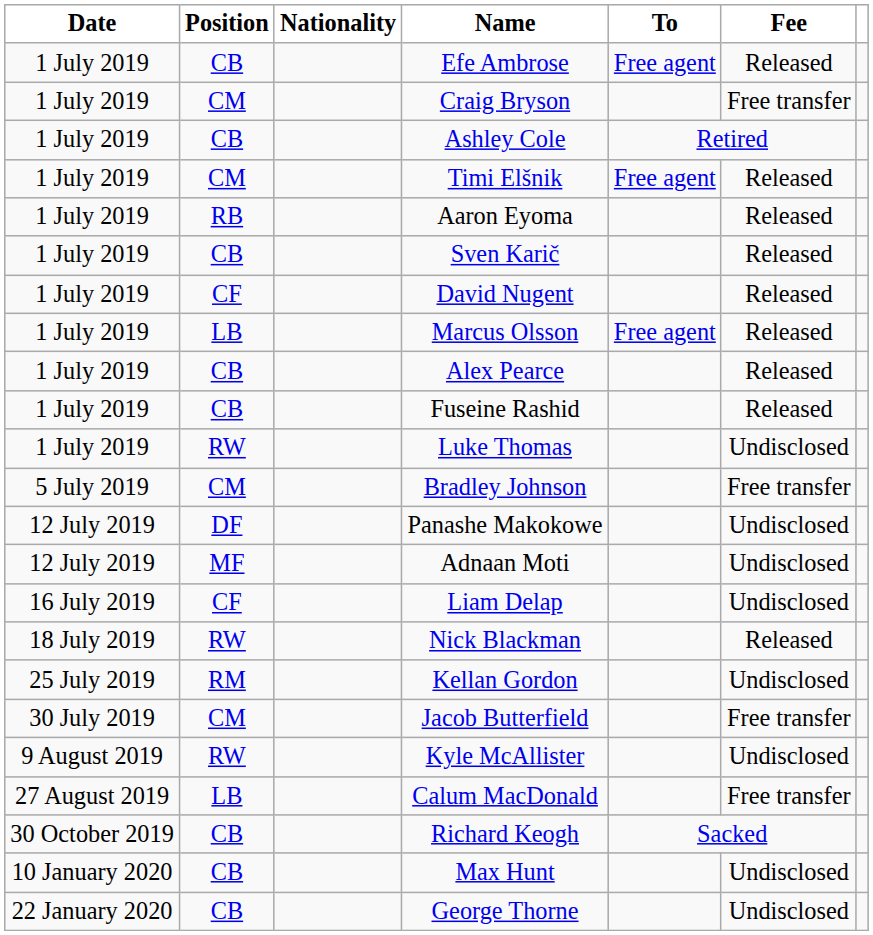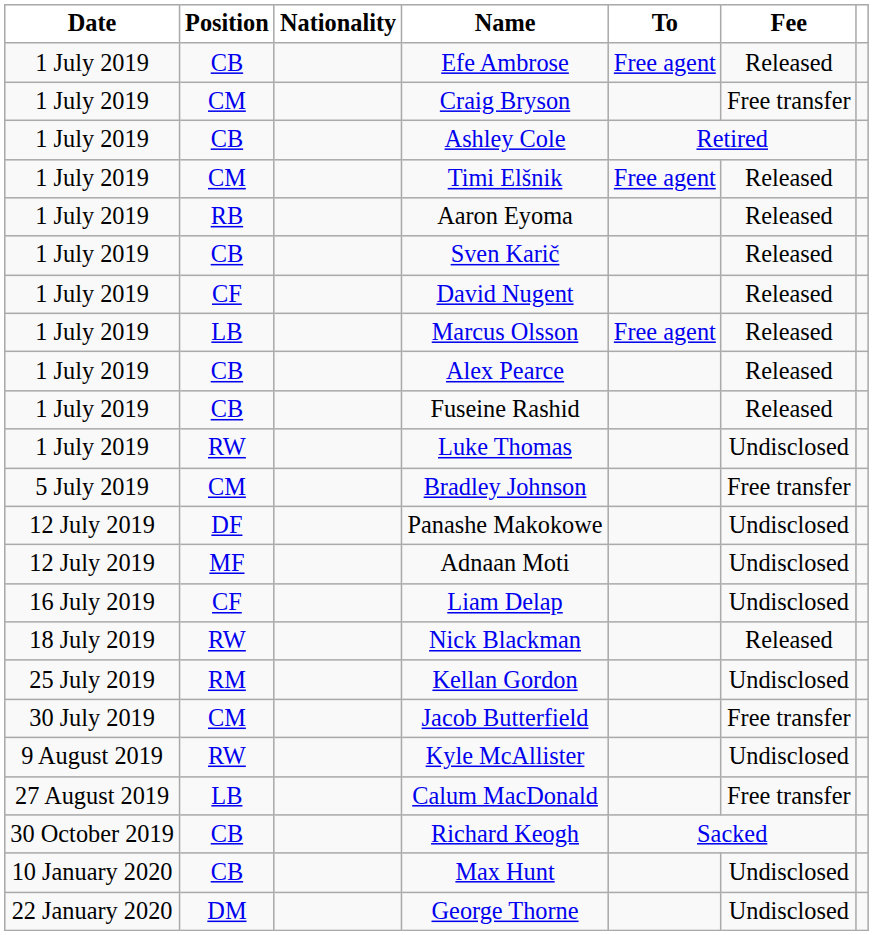(227, 910) CB -> (227, 910) DM
